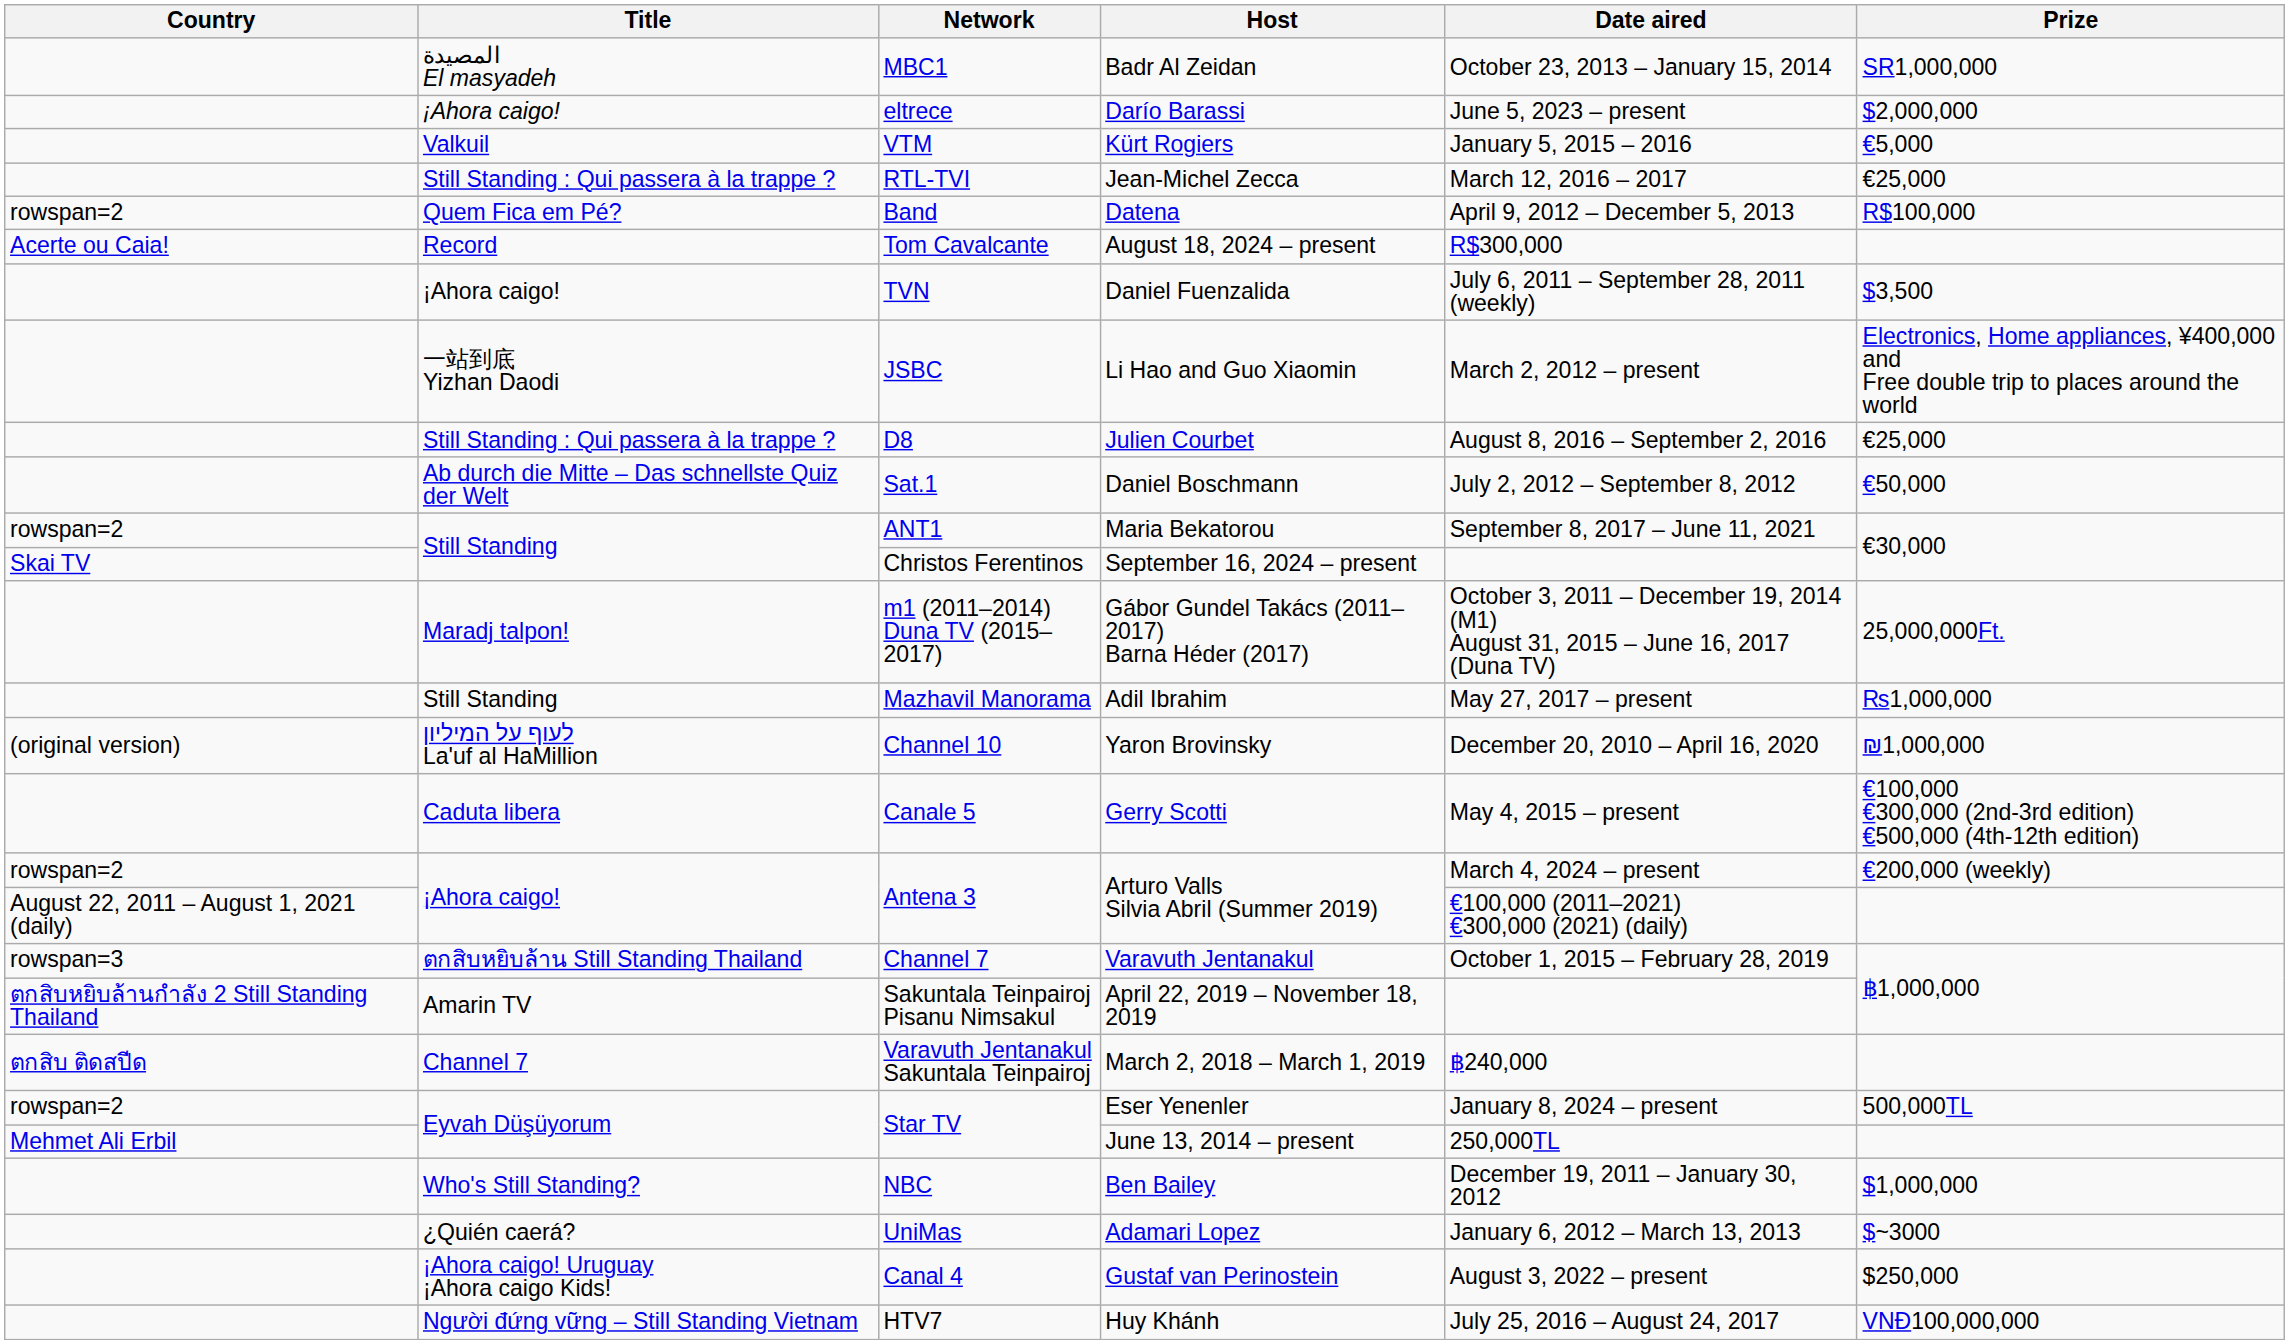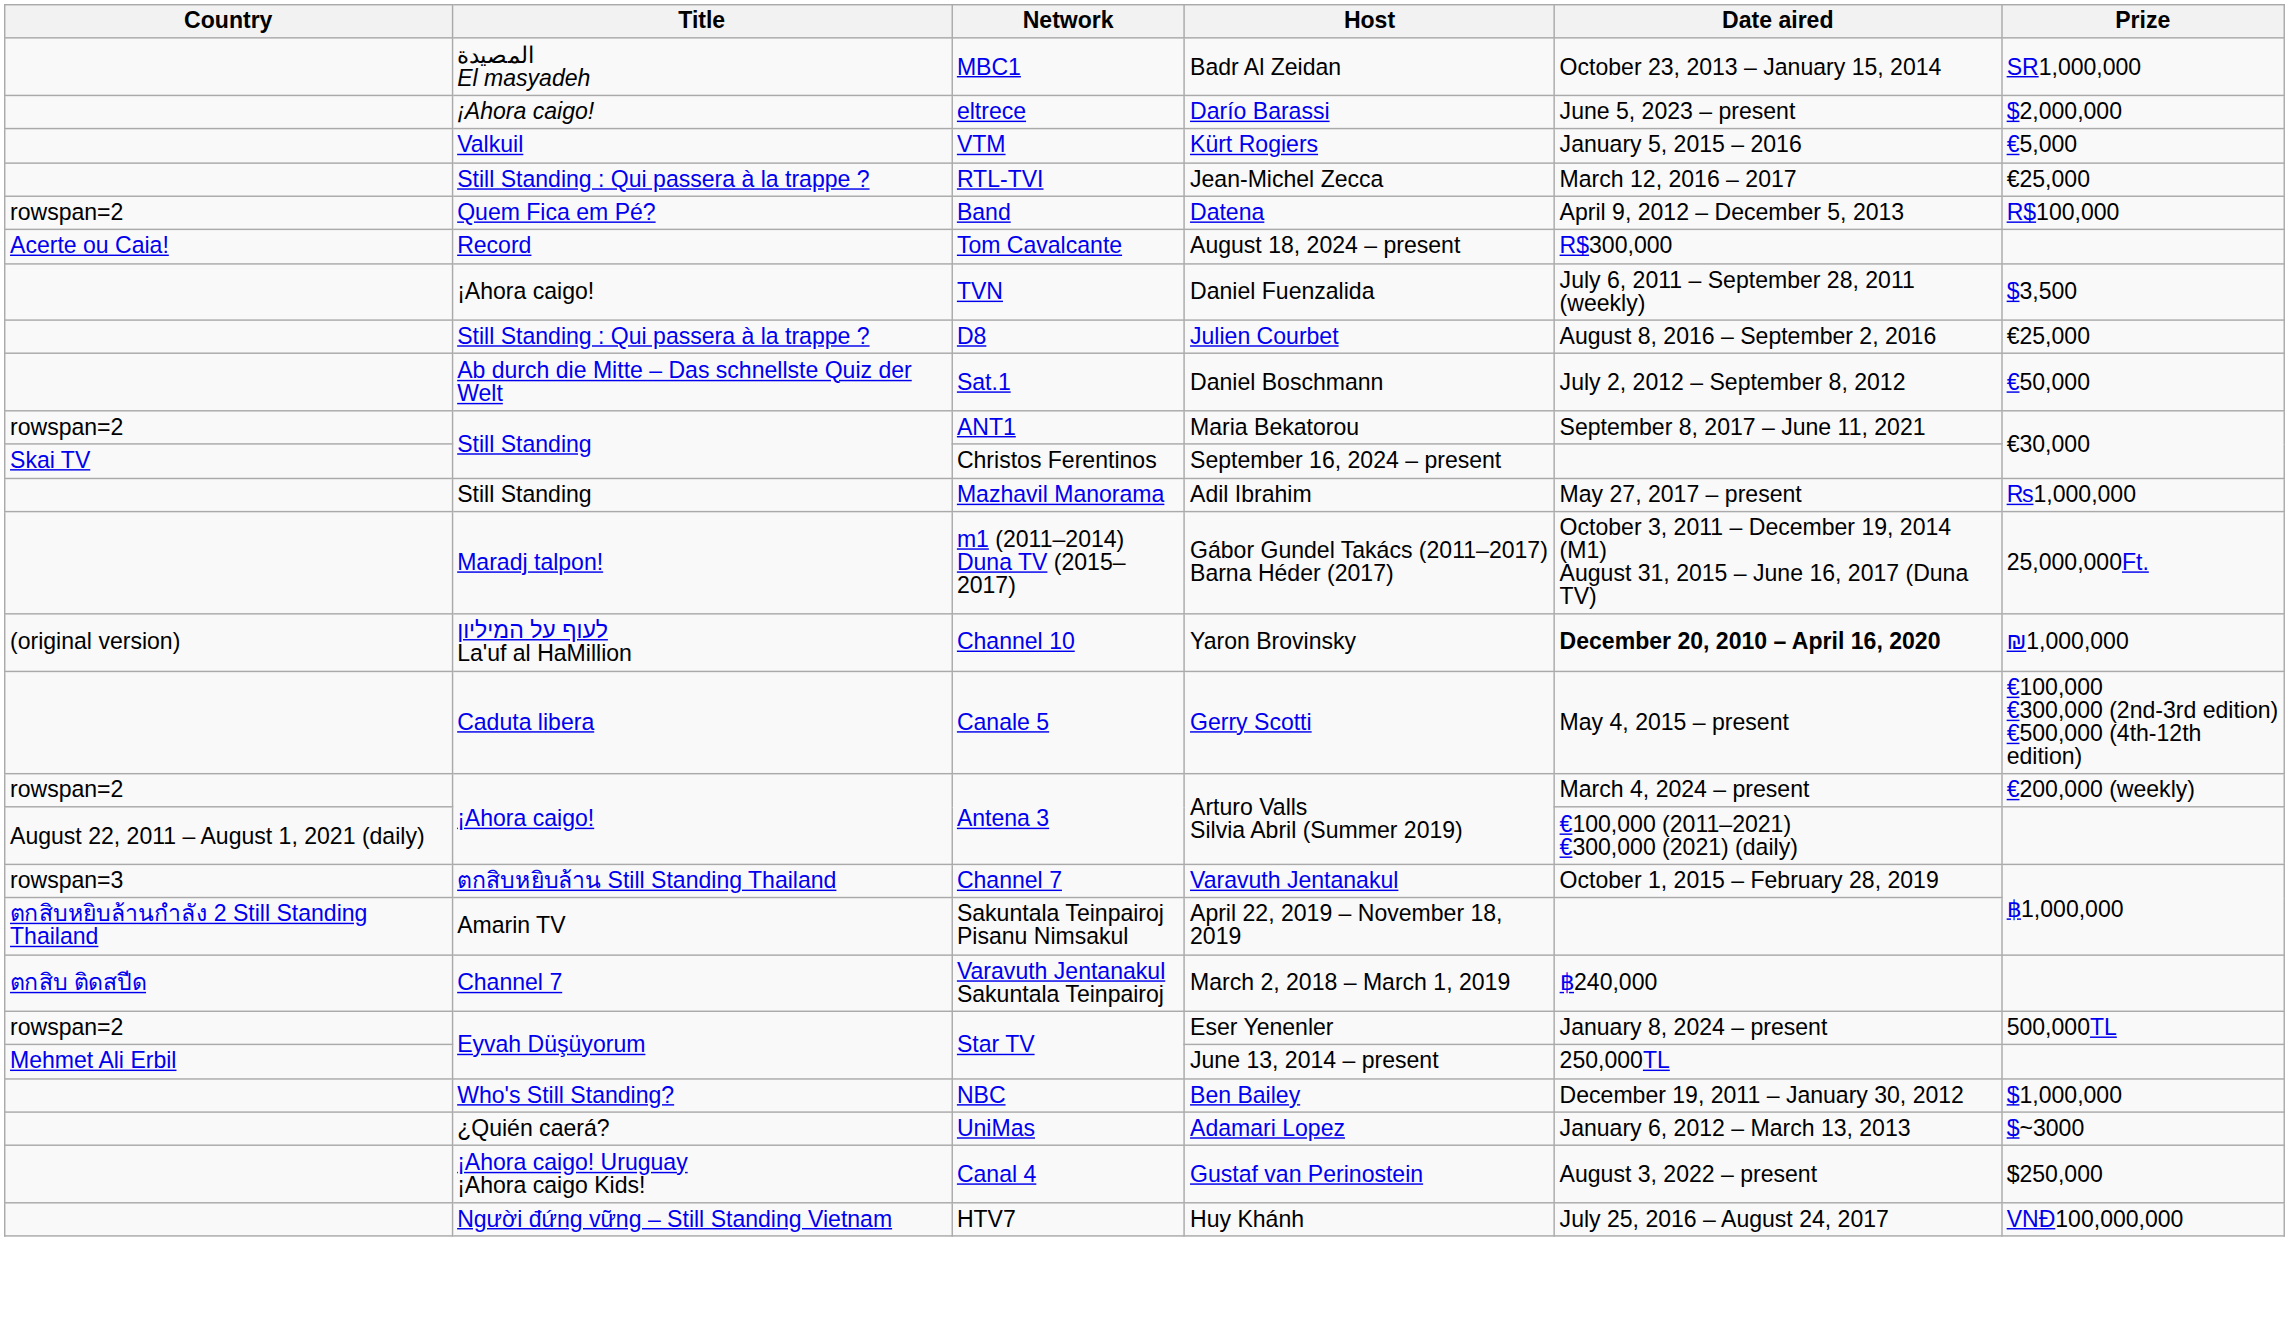- row: (211, 371)
rows swapped: (211, 632) <-> (211, 700)
(1634, 745) normal -> (1750, 642) bold
